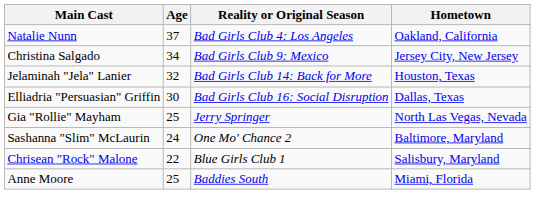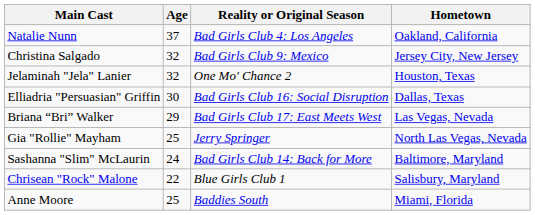(173, 55) 34 -> (173, 55) 32
(283, 76) Bad Girls Club 14: Back for More -> (243, 76) One Mo' Chance 2
+ row: (60, 117)
(243, 138) One Mo' Chance 2 -> (283, 158) Bad Girls Club 14: Back for More
